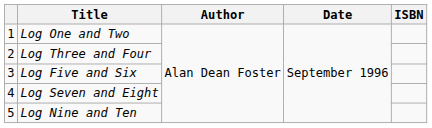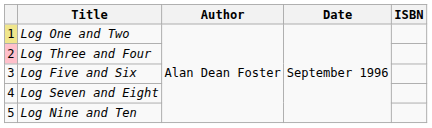(11, 34) no background -> (11, 34) khaki background
(11, 54) no background -> (11, 54) pink background
